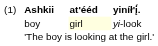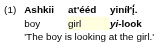(127, 23) normal -> (126, 23) bold
